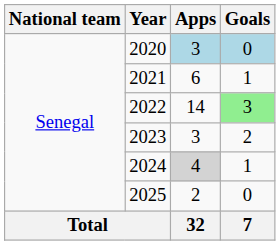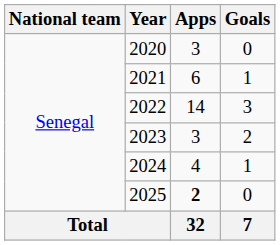(196, 48) lightblue background -> (196, 48) no background
(247, 48) lightblue background -> (247, 48) no background
(247, 107) lightgreen background -> (247, 107) no background
(196, 166) lightgrey background -> (196, 166) no background
(196, 195) normal -> (196, 195) bold
